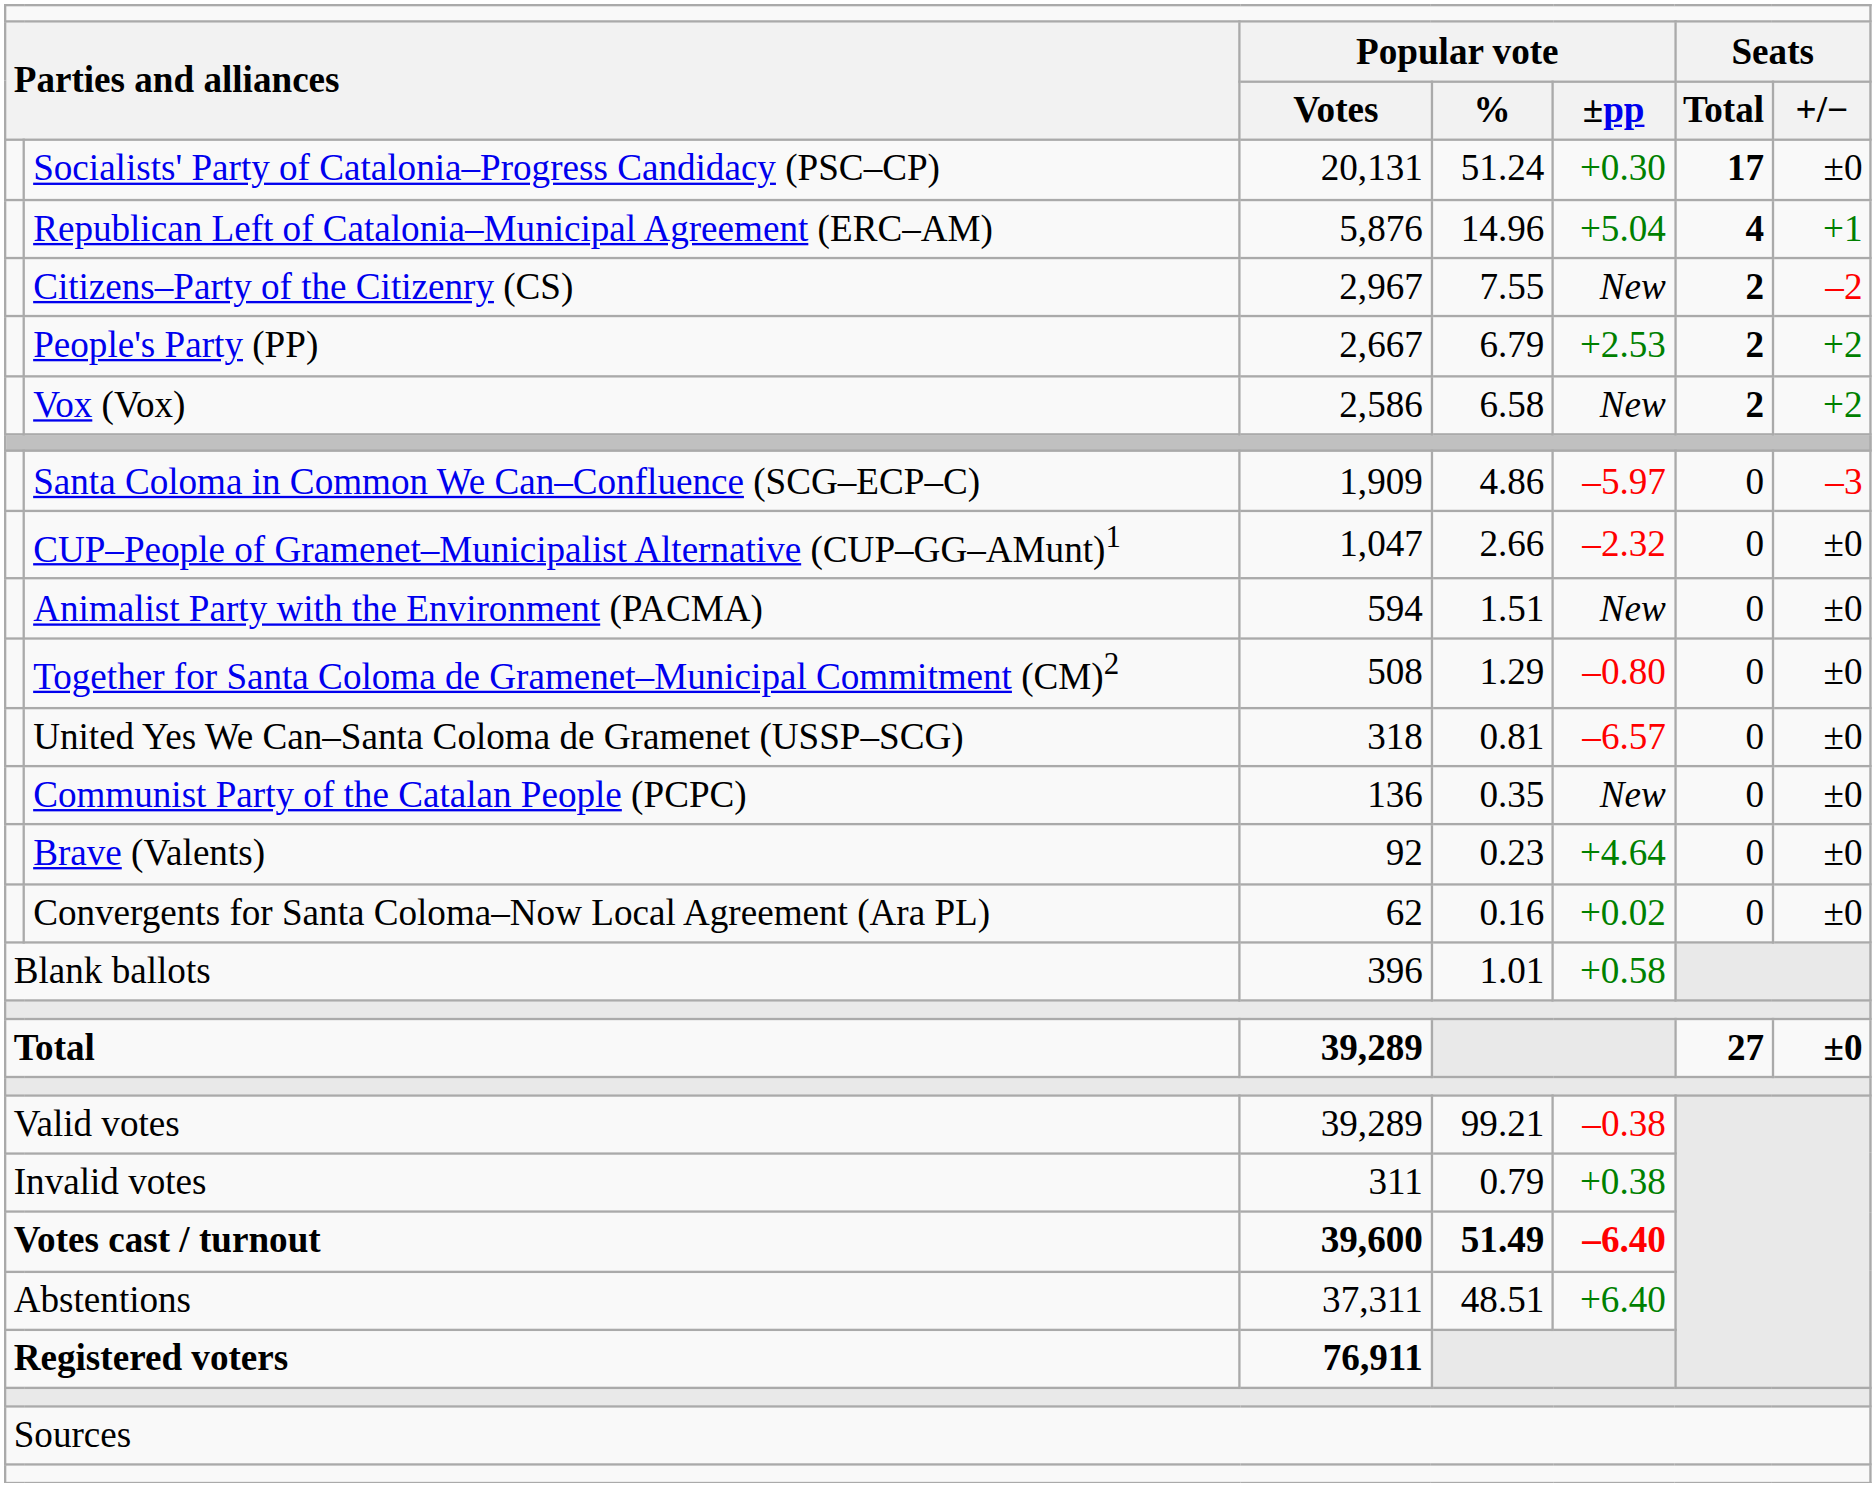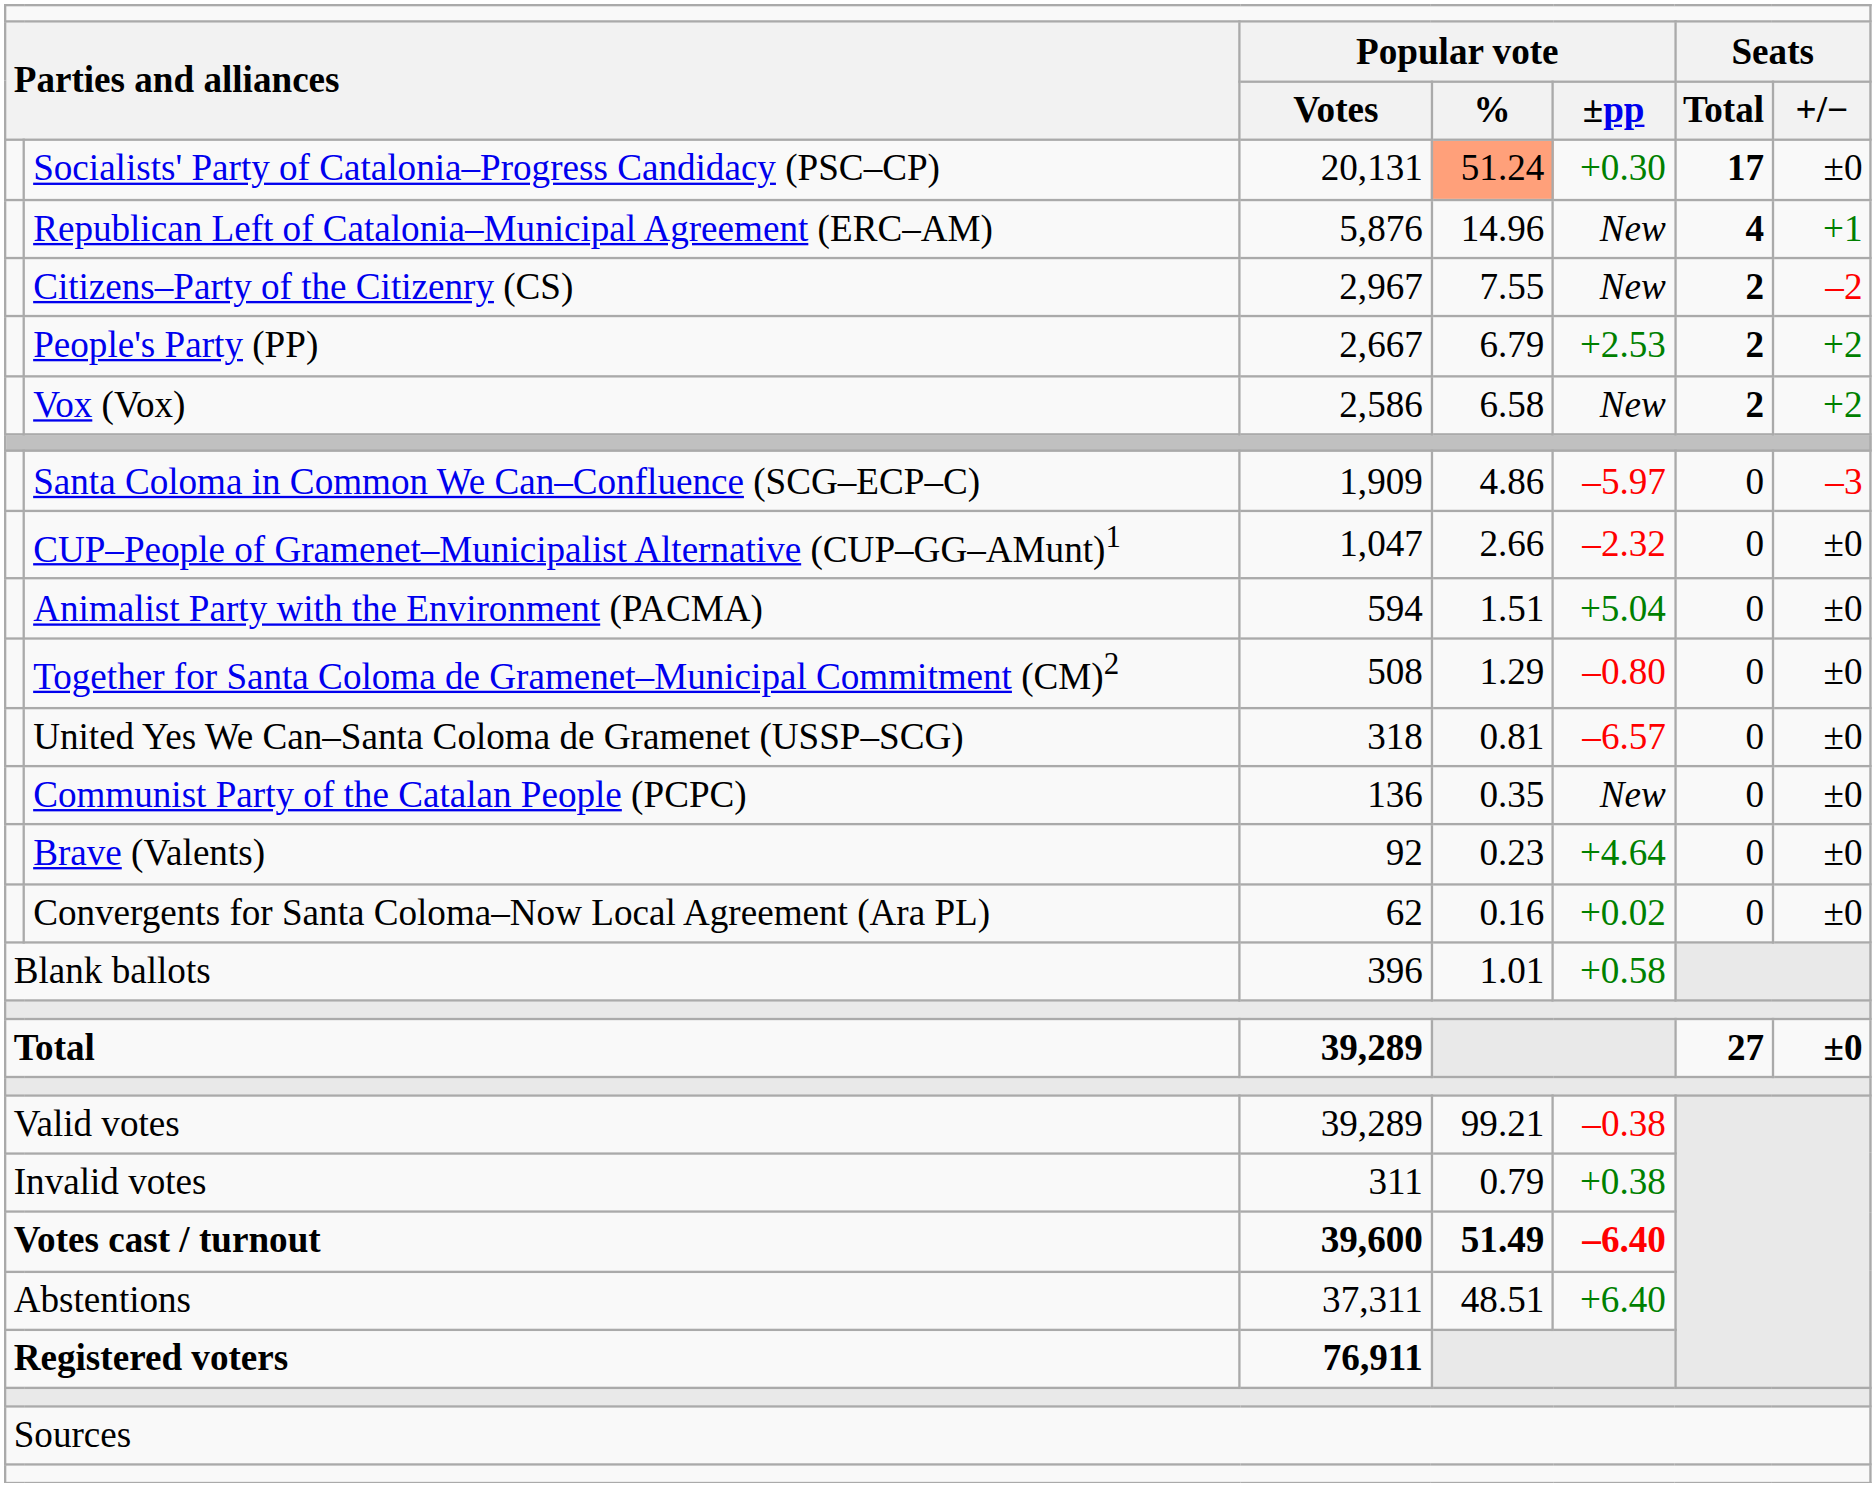(1503, 168) no background -> (1503, 168) lightsalmon background
(1623, 227) +5.04 -> (1633, 227) New
(1633, 608) New -> (1623, 608) +5.04
